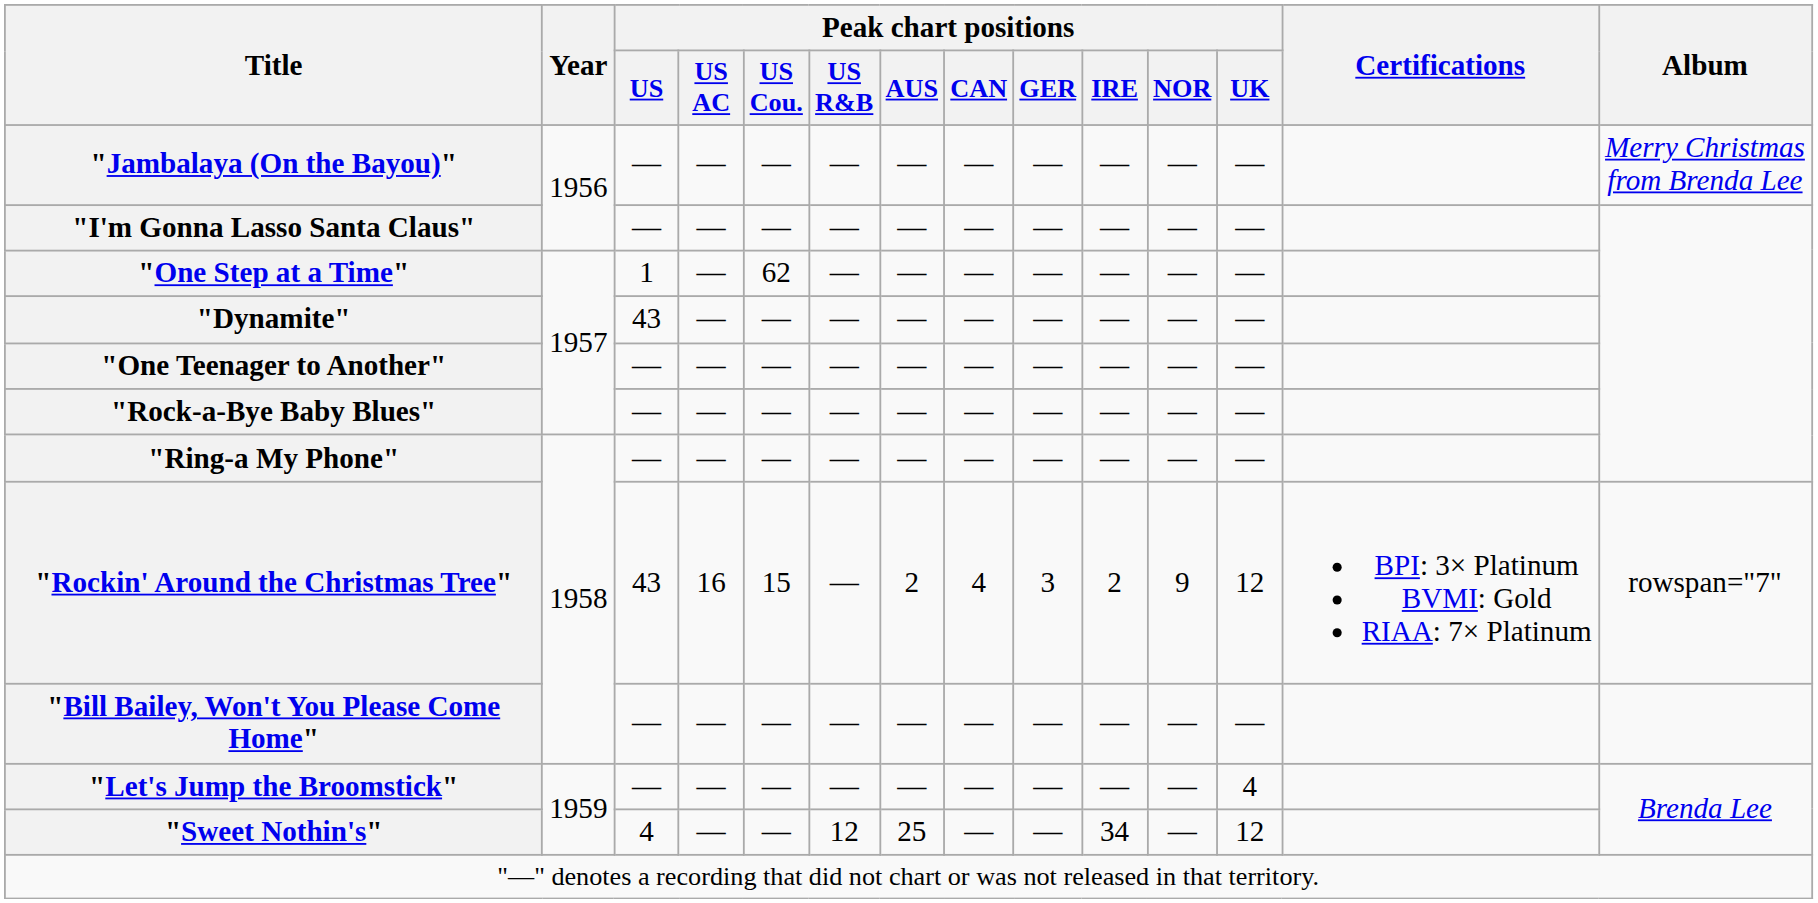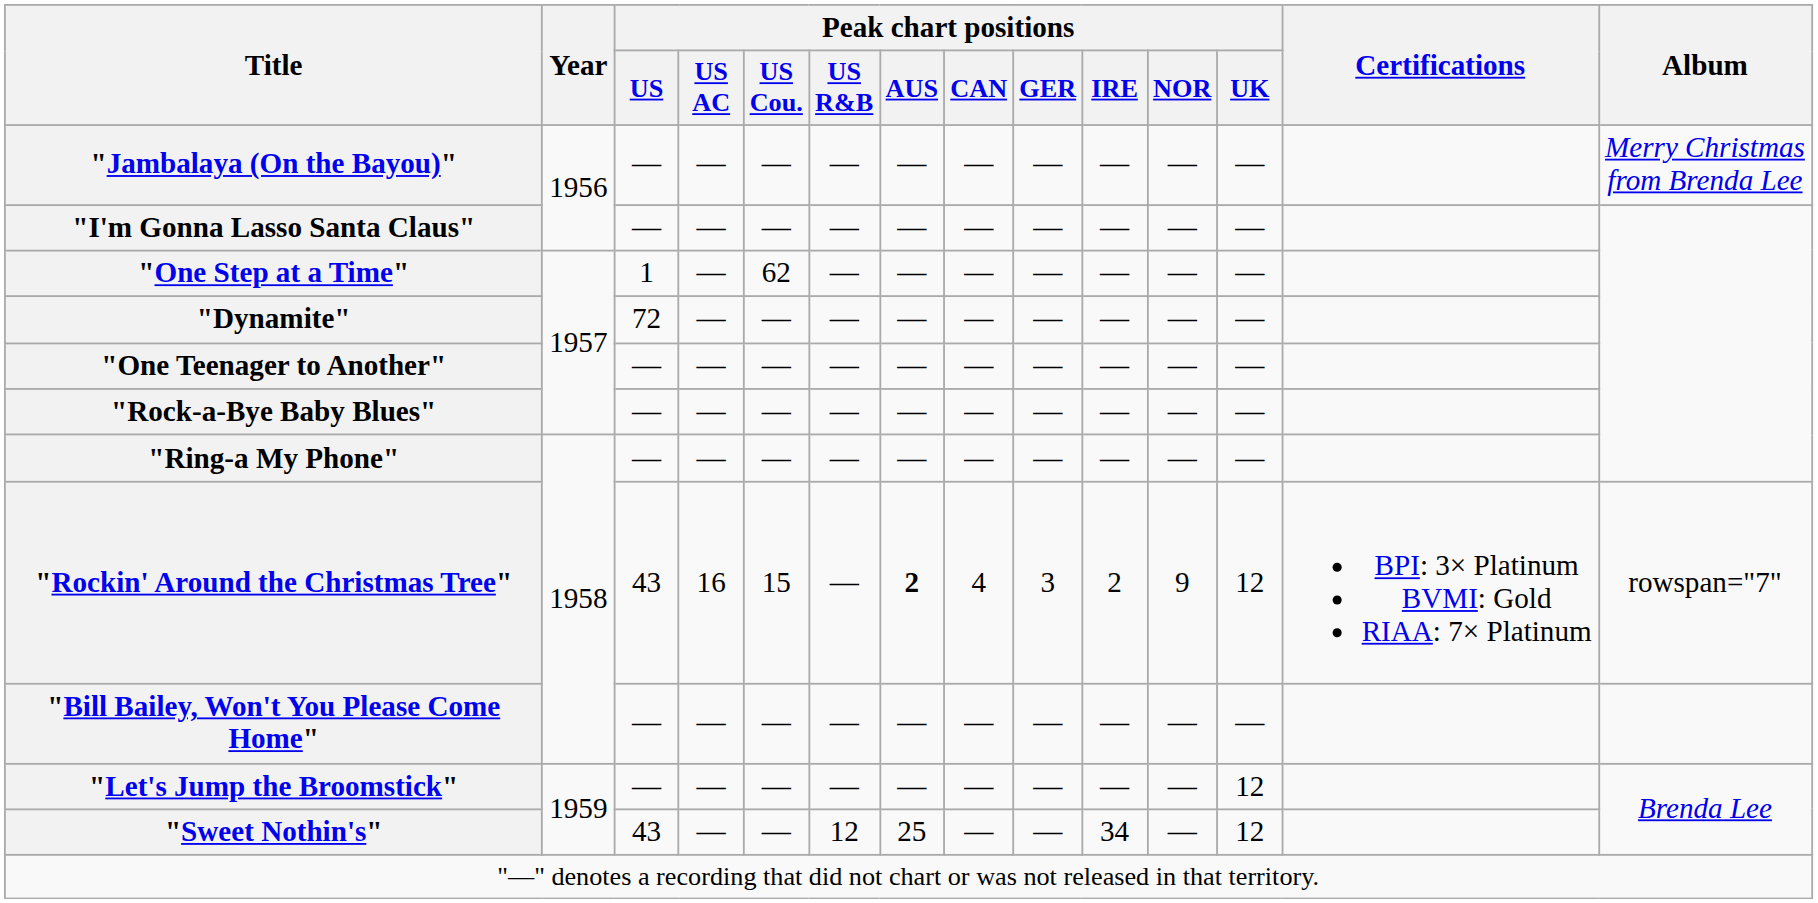(646, 319) 43 -> (646, 319) 72
(912, 582) normal -> (912, 582) bold
(1250, 785) 4 -> (1250, 785) 12
(646, 831) 4 -> (646, 831) 43
